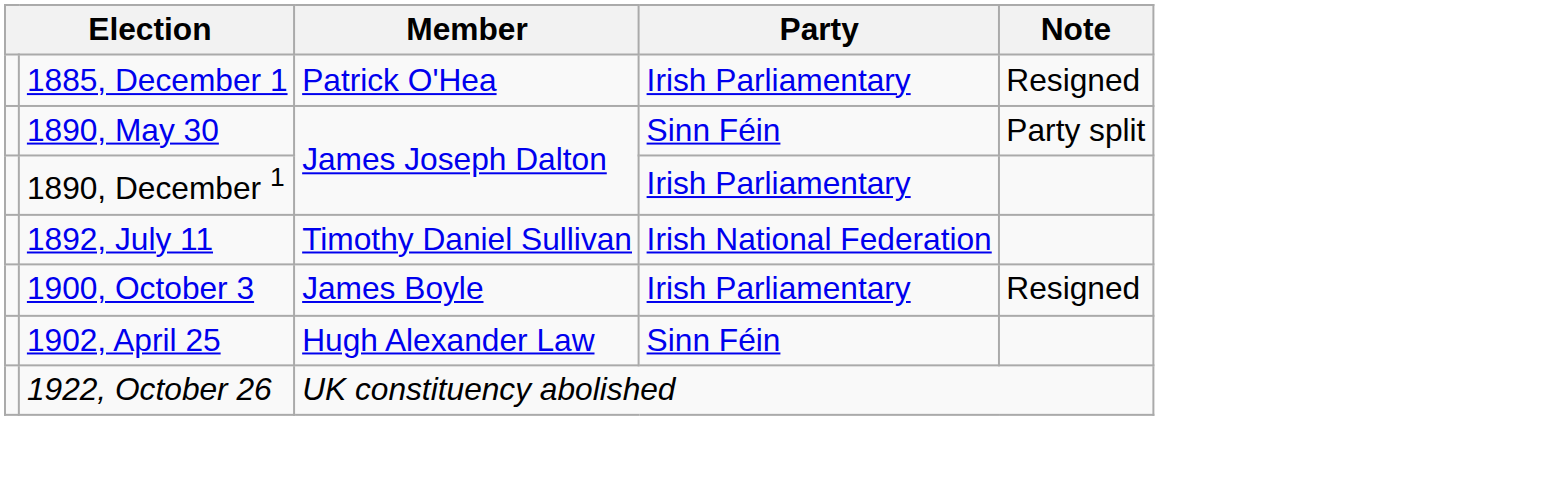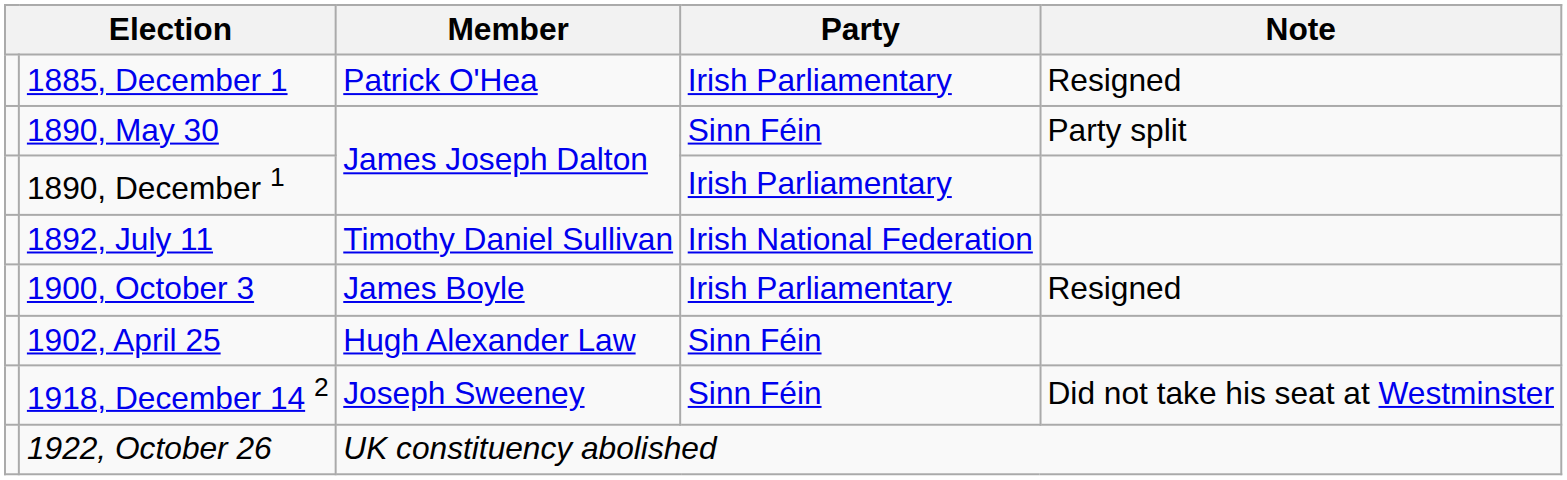+ row: (178, 394)
